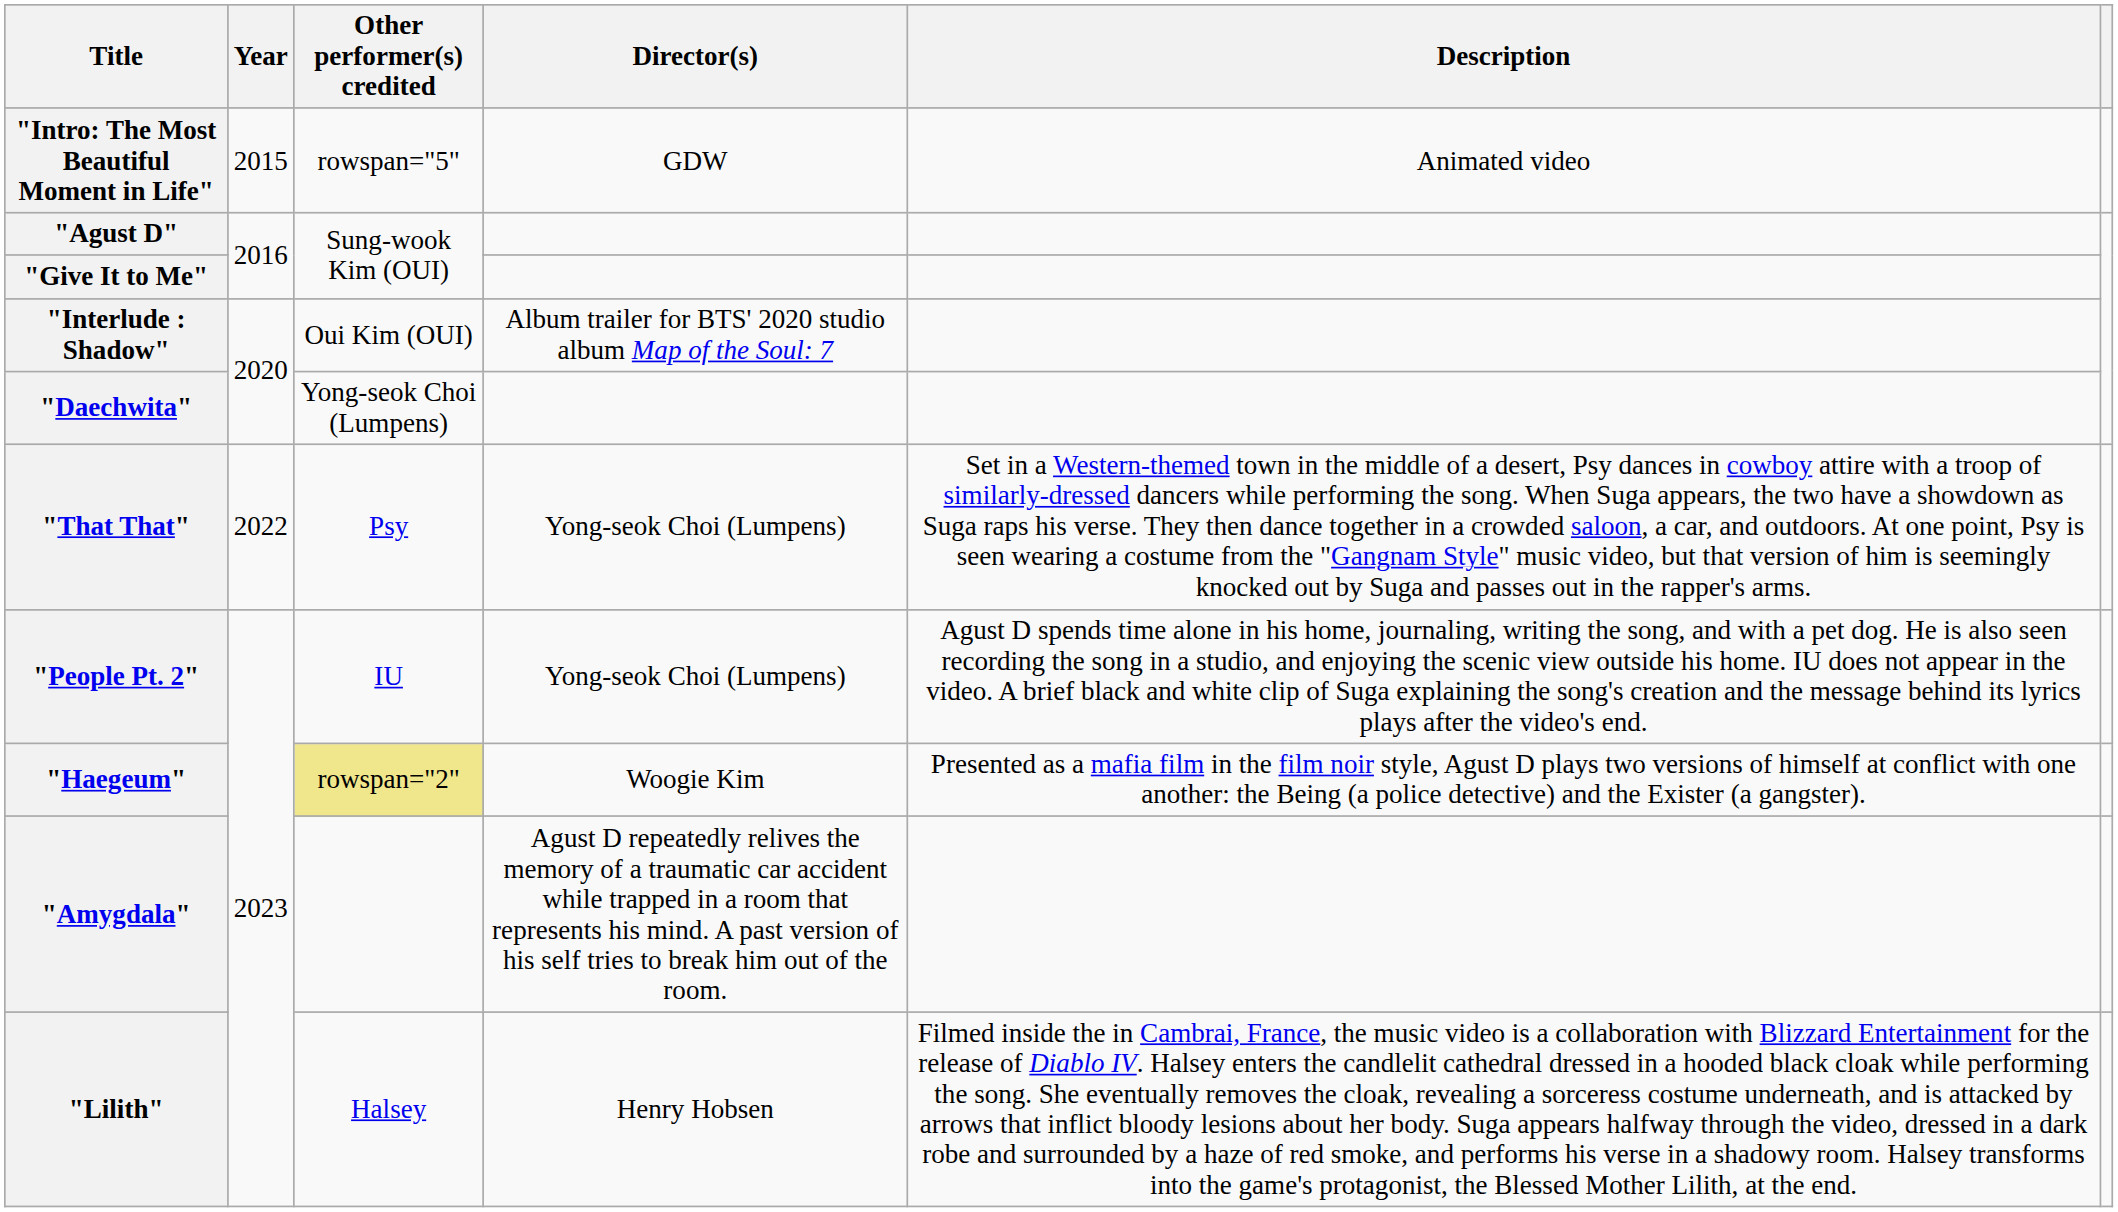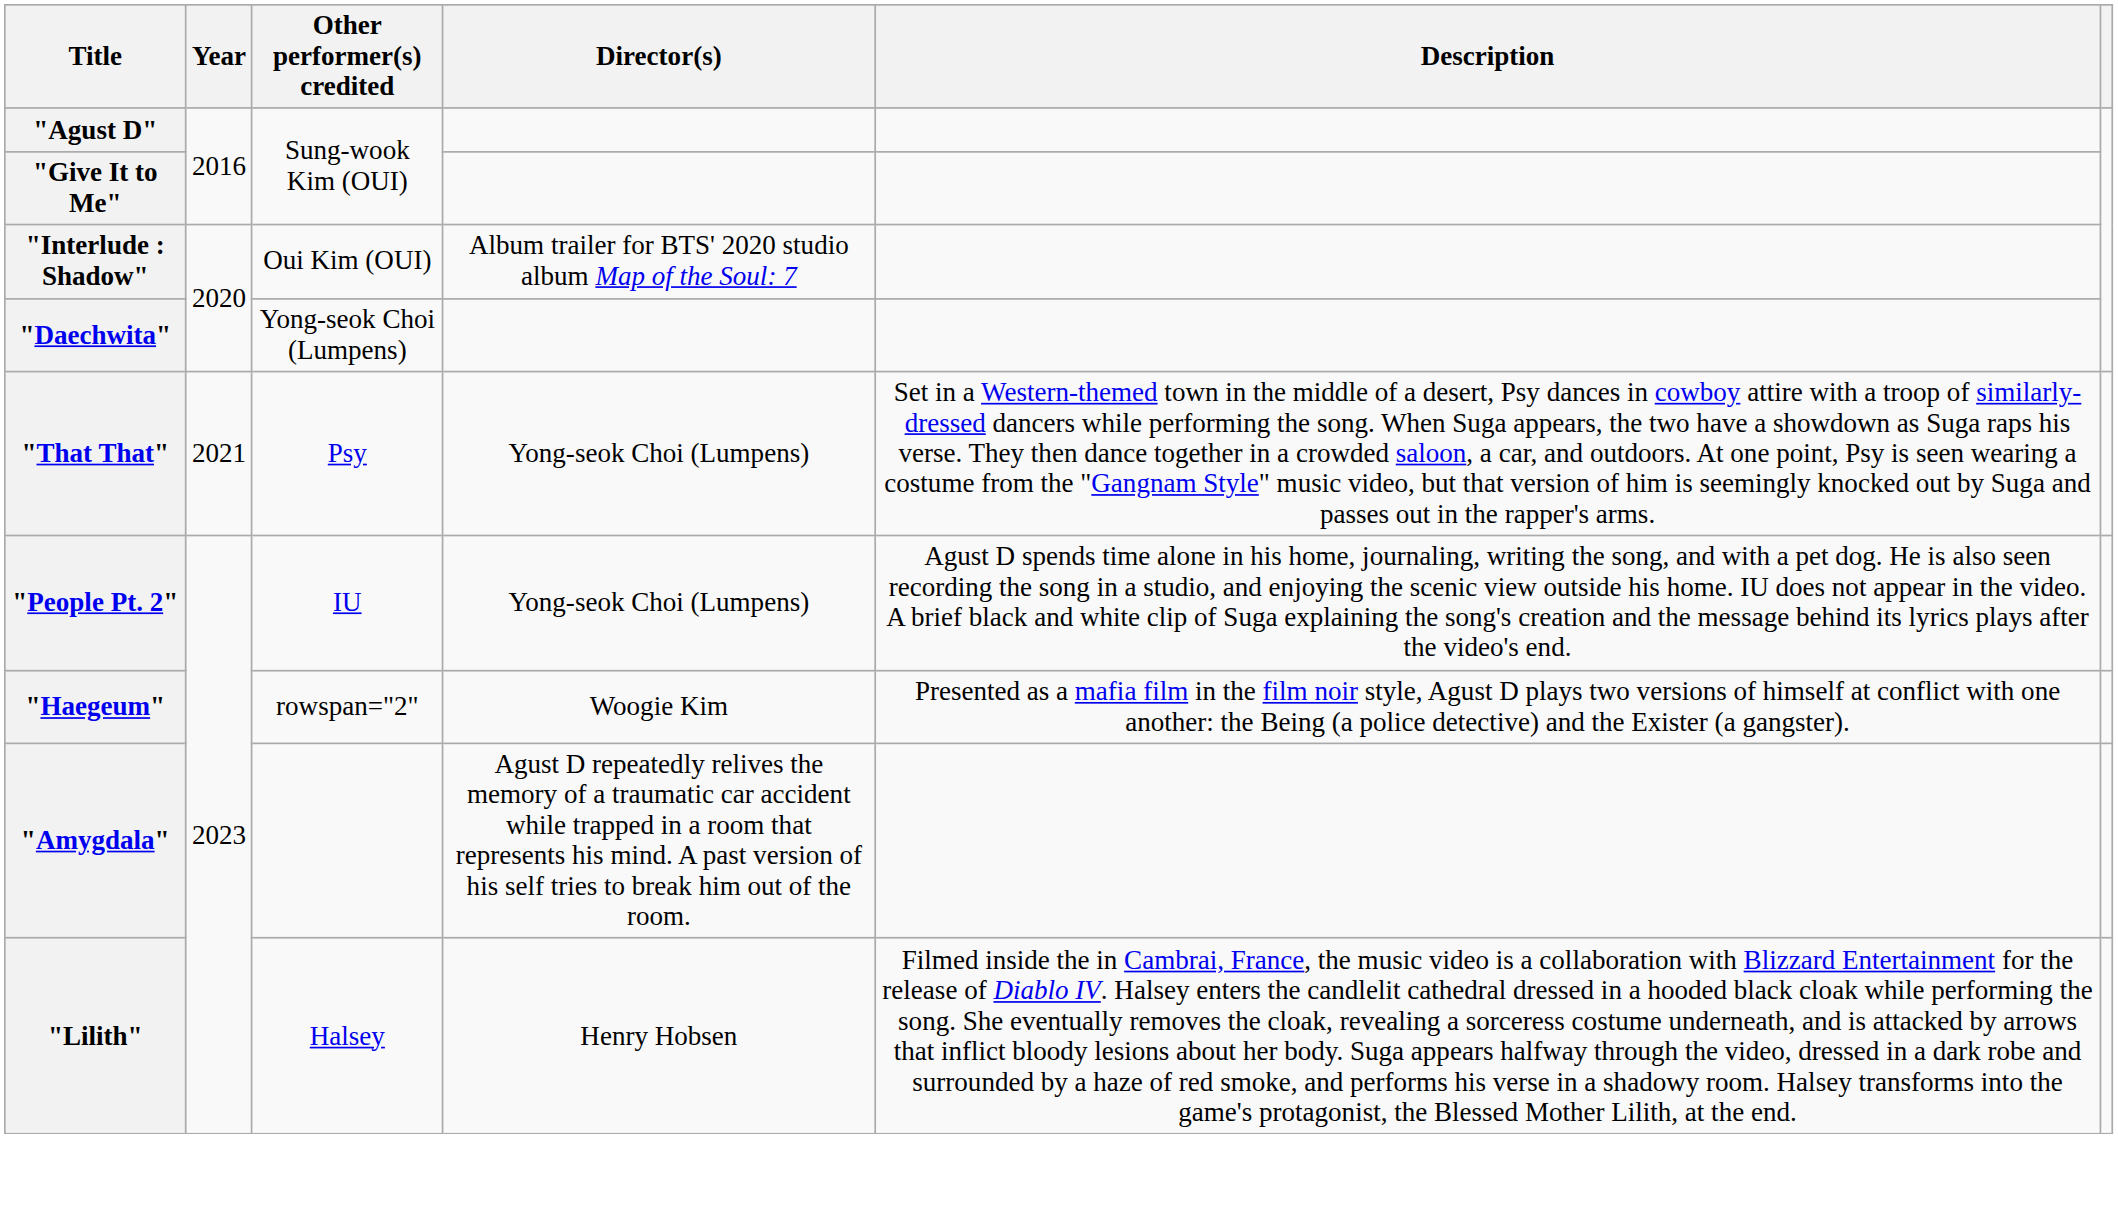- row: (116, 160)
(261, 526) 2022 -> (219, 453) 2021
(389, 779) khaki background -> (347, 706) no background
